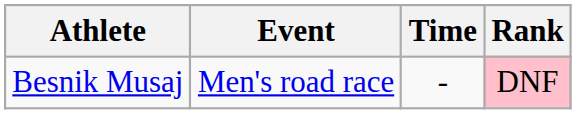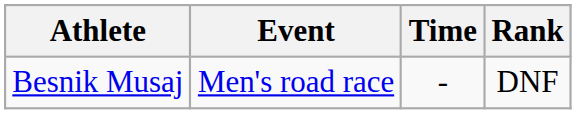(528, 81) pink background -> (528, 81) no background
